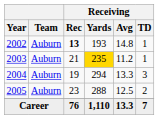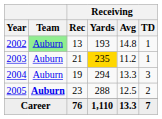(46, 43) no background -> (48, 43) lightgreen background
(74, 43) bold -> (77, 43) normal
(46, 91) normal -> (48, 91) bold
